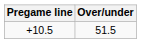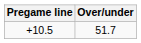(106, 30) 51.5 -> (106, 30) 51.7
